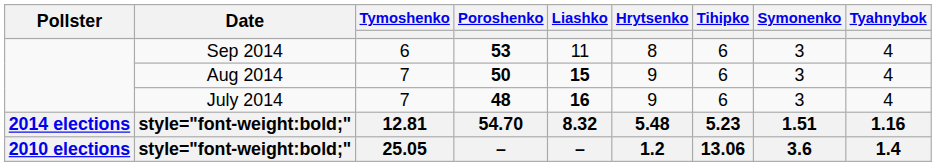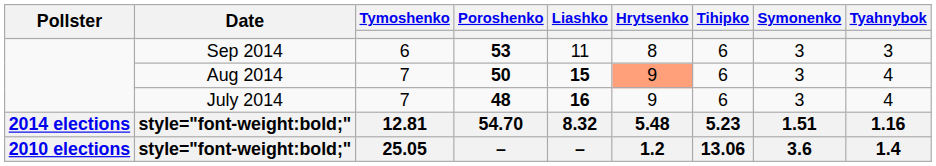(888, 51) 4 -> (888, 51) 3
(652, 75) no background -> (652, 75) lightsalmon background
